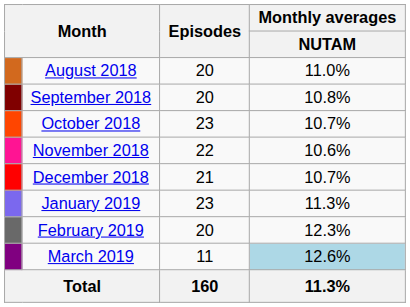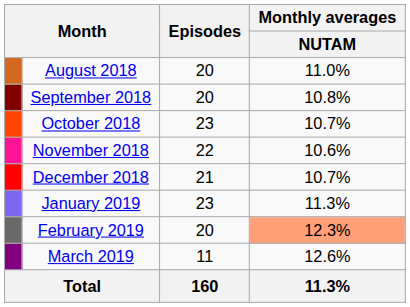(327, 230) no background -> (327, 230) lightsalmon background
(327, 256) lightblue background -> (327, 256) no background
